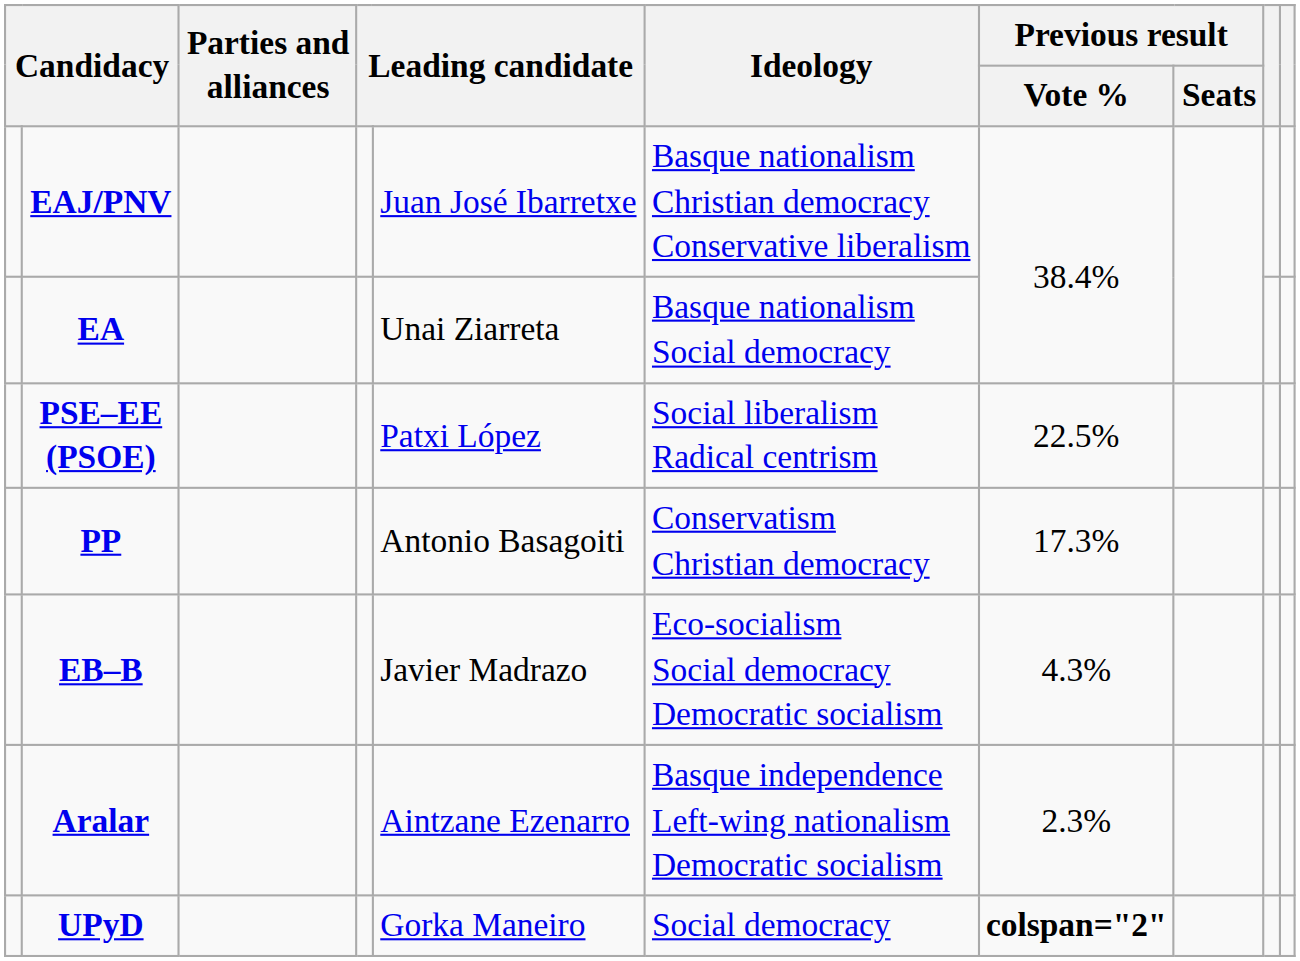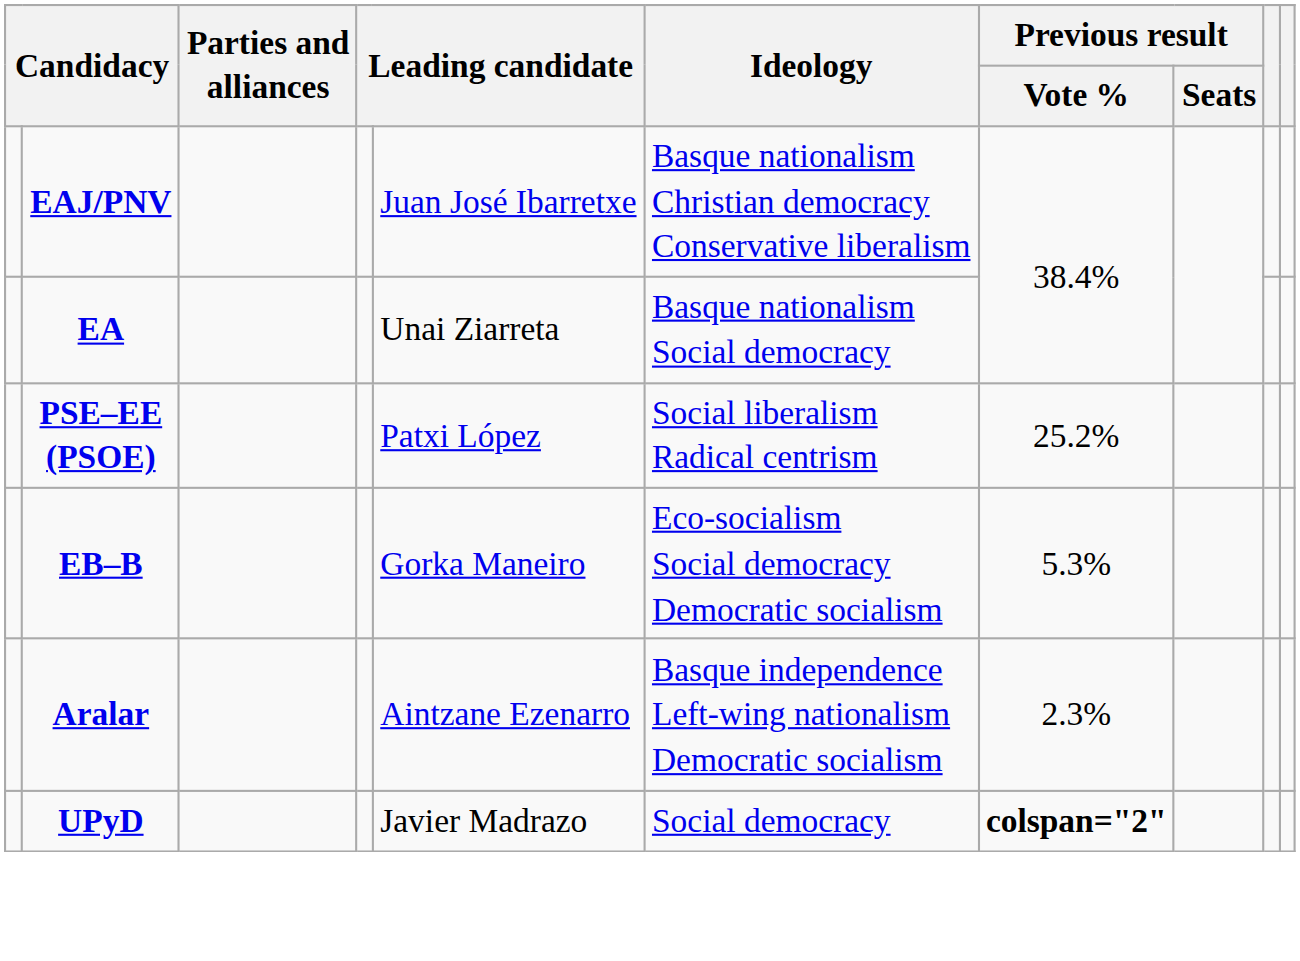(1076, 435) 22.5% -> (1076, 435) 25.2%
- row: (101, 541)
(484, 669) Javier Madrazo -> (483, 563) Gorka Maneiro
(1076, 669) 4.3% -> (1076, 563) 5.3%
(483, 925) Gorka Maneiro -> (484, 820) Javier Madrazo
